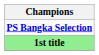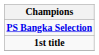(49, 43) lightgreen background -> (49, 43) no background
